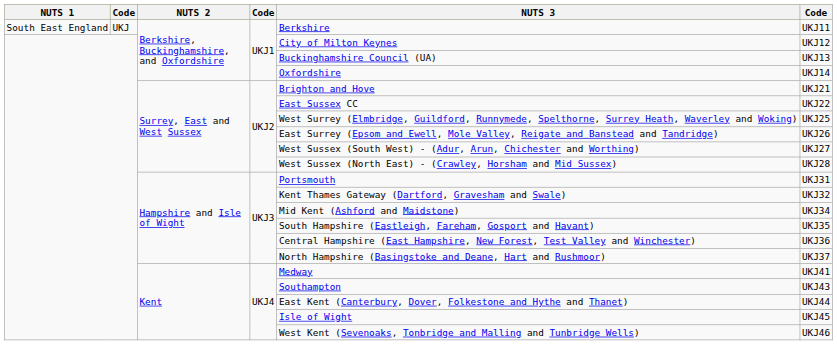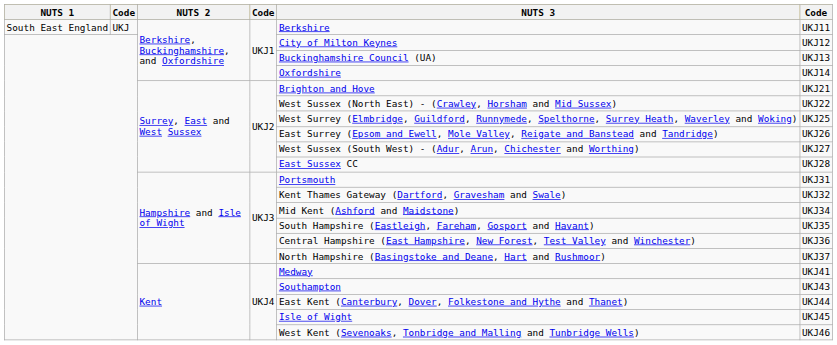(318, 104) East Sussex CC -> (448, 104) West Sussex (North East) - (Crawley, Horsham and Mid Sussex)
(448, 165) West Sussex (North East) - (Crawley, Horsham and Mid Sussex) -> (318, 165) East Sussex CC
